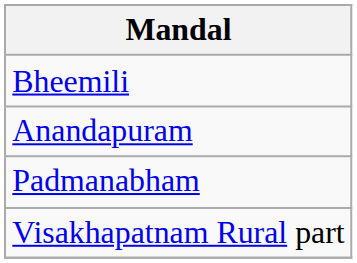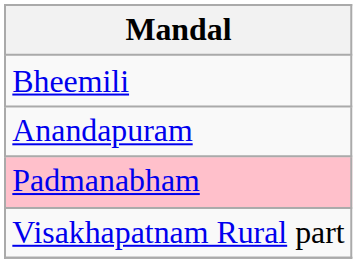(106, 181) no background -> (106, 181) pink background
